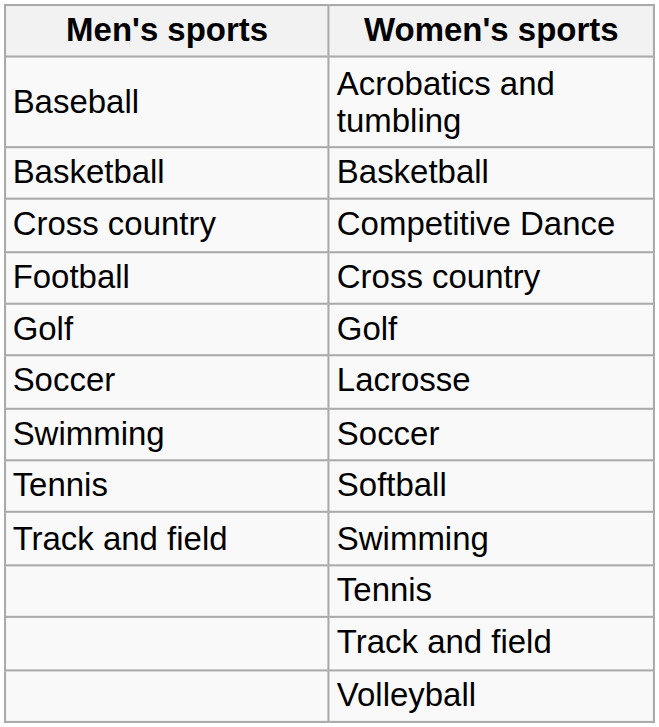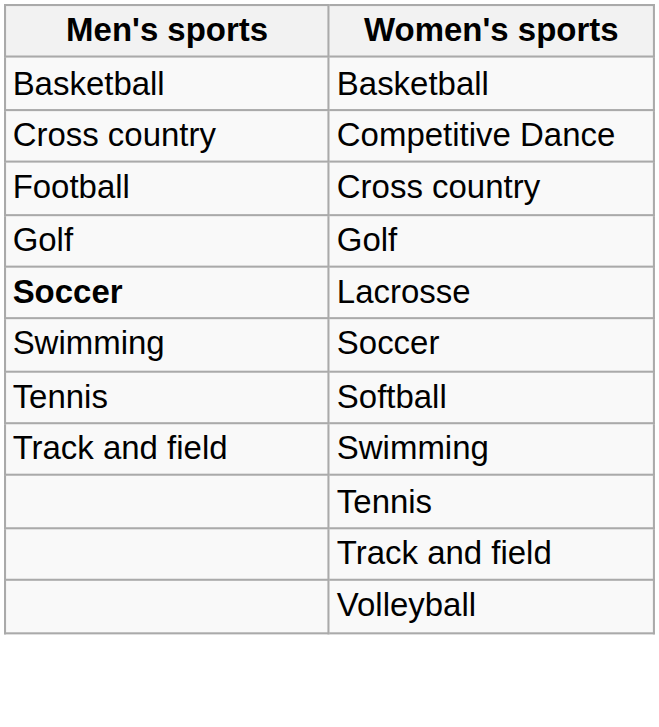- row: (446, 101)
(64, 381) normal -> (68, 291) bold
